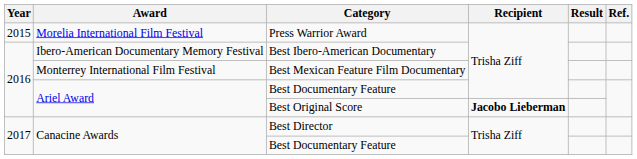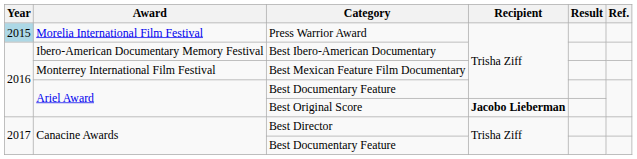(19, 32) no background -> (19, 32) lightblue background
